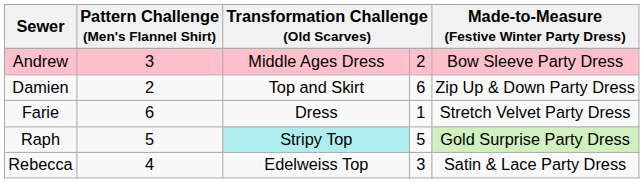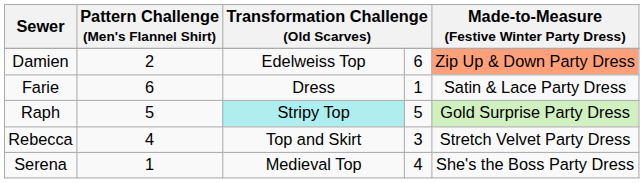- row: (40, 61)
(316, 87) Top and Skirt -> (314, 61) Edelweiss Top
(535, 87) no background -> (535, 61) lightsalmon background
(535, 113) Stretch Velvet Party Dress -> (535, 87) Satin & Lace Party Dress
(316, 165) Edelweiss Top -> (314, 139) Top and Skirt
(535, 165) Satin & Lace Party Dress -> (535, 139) Stretch Velvet Party Dress
+ row: (40, 165)
